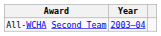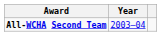(56, 25) normal -> (56, 25) bold
